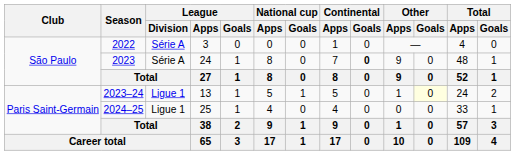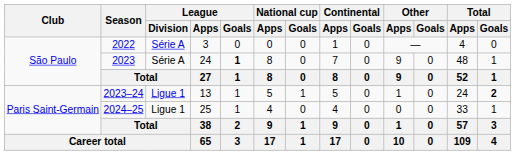(237, 61) normal -> (237, 61) bold
(367, 61) bold -> (367, 61) normal
(430, 93) lightyellow background -> (430, 93) no background
(494, 93) normal -> (494, 93) bold
